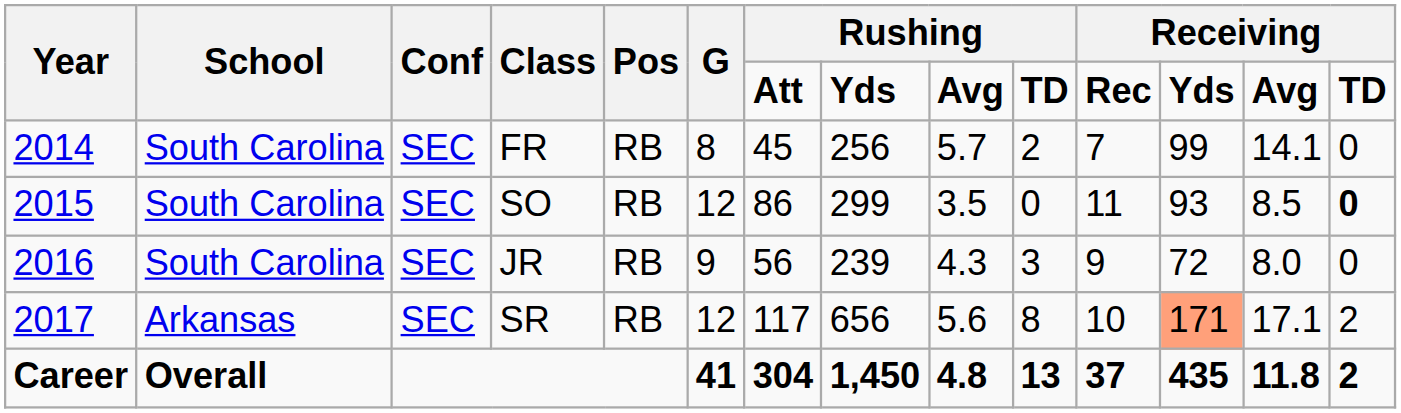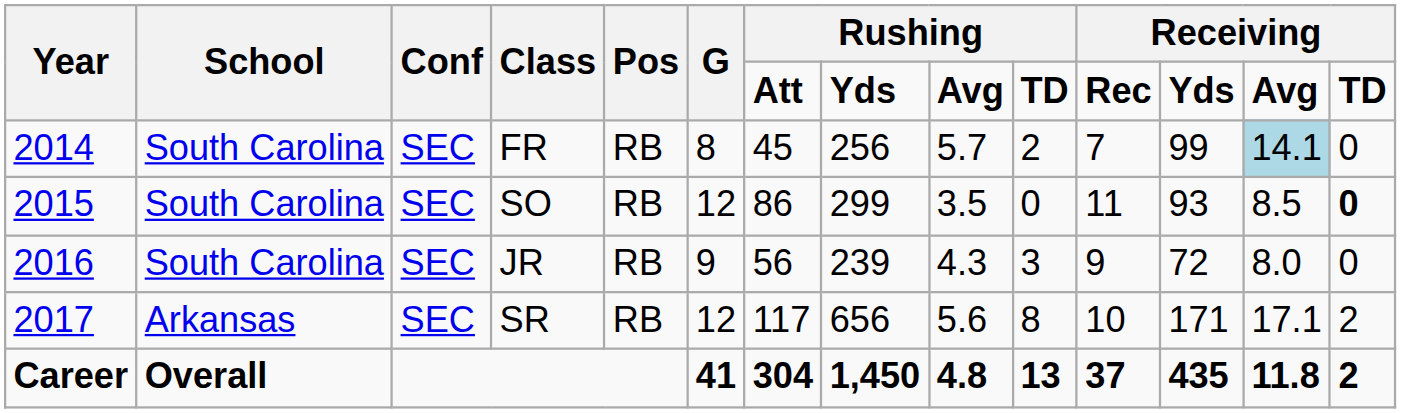(1287, 147) no background -> (1287, 147) lightblue background
(1199, 319) lightsalmon background -> (1199, 319) no background
